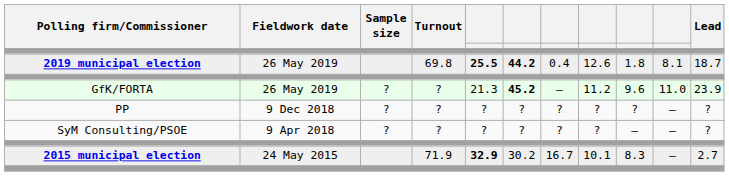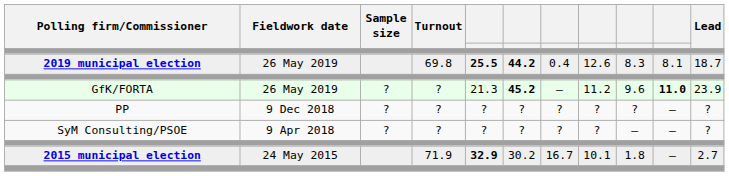(635, 64) 1.8 -> (635, 64) 8.3
(672, 90) normal -> (672, 90) bold
(635, 156) 8.3 -> (635, 156) 1.8
